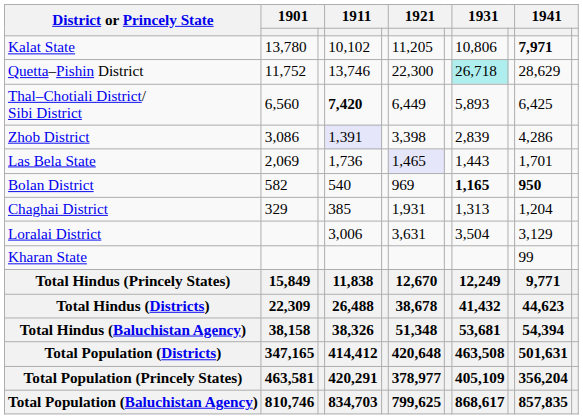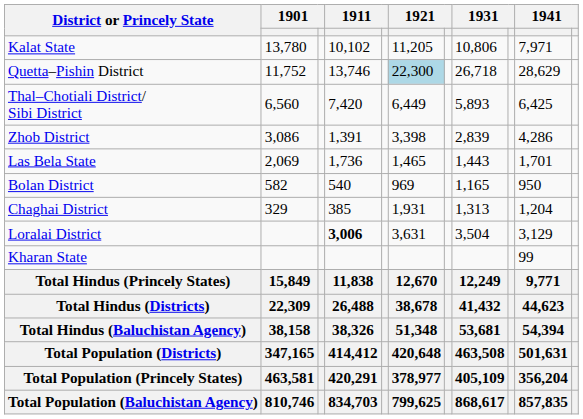(536, 47) bold -> (536, 47) normal
(413, 71) no background -> (413, 71) lightblue background
(476, 71) paleturquoise background -> (476, 71) no background
(345, 104) bold -> (345, 104) normal
(345, 137) lavender background -> (345, 137) no background
(409, 161) lavender background -> (409, 161) no background
(472, 185) bold -> (472, 185) normal
(530, 185) bold -> (530, 185) normal
(345, 233) normal -> (345, 233) bold
